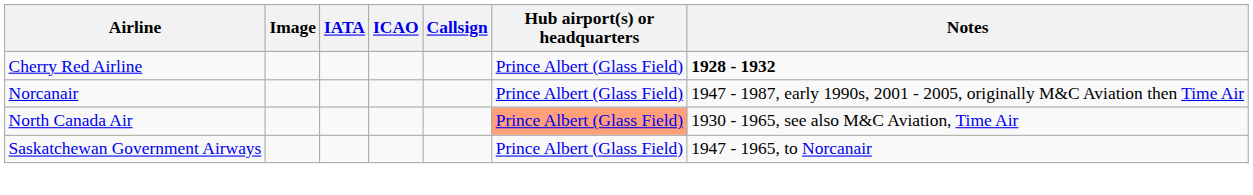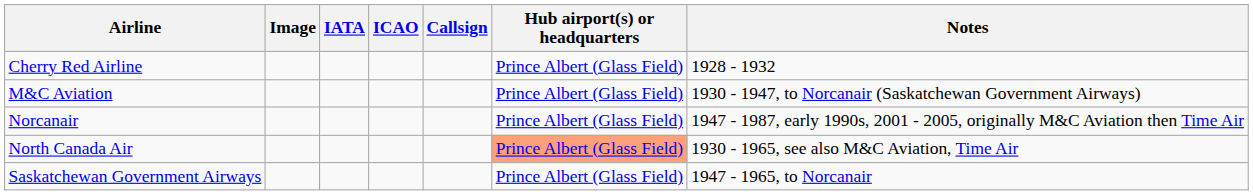(733, 65) bold -> (733, 65) normal
+ row: (60, 93)
